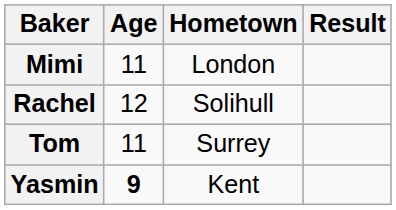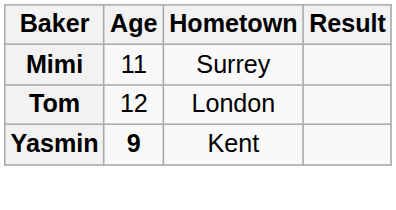(233, 64) London -> (233, 64) Surrey
- row: (55, 104)
(134, 144) 11 -> (134, 104) 12
(233, 144) Surrey -> (233, 104) London
